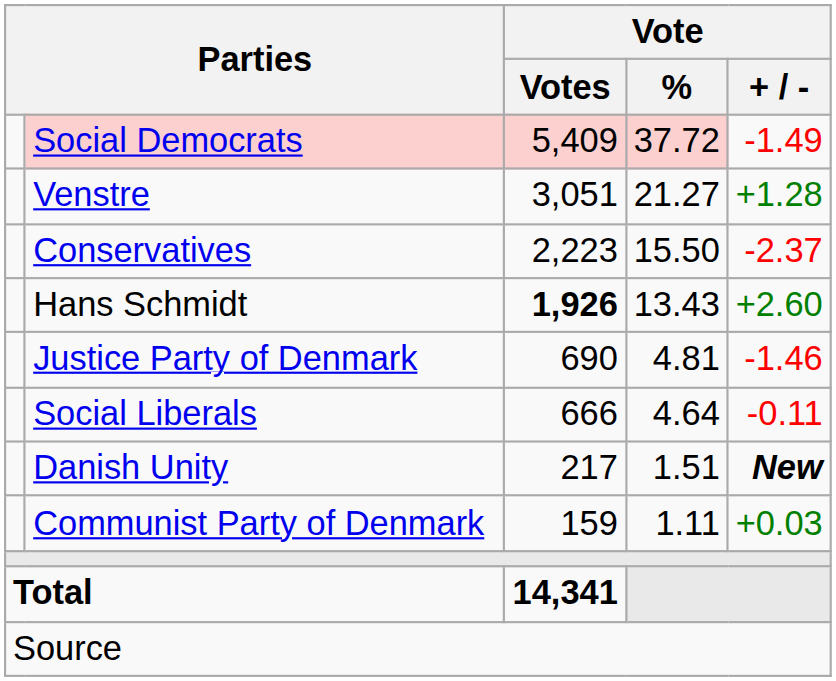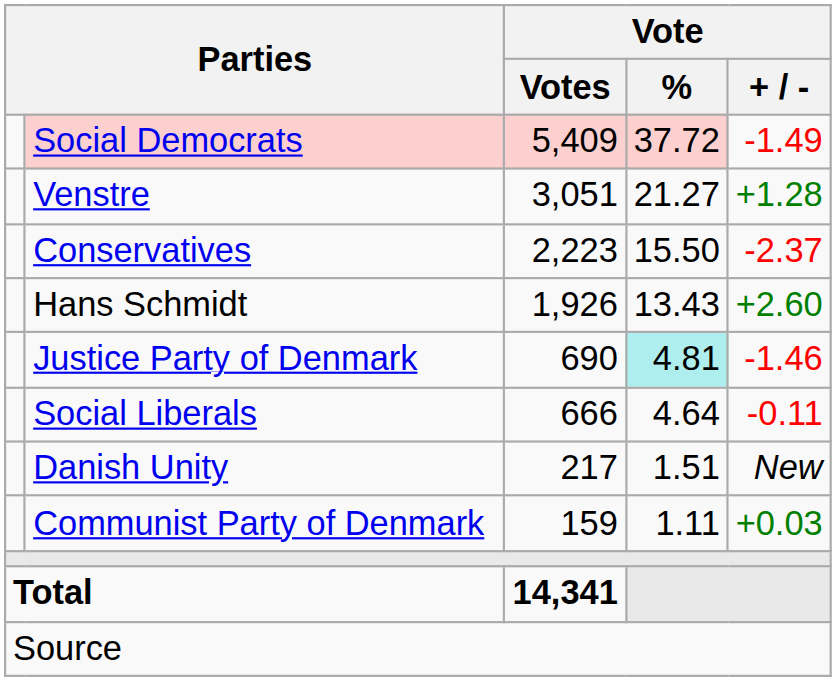(575, 304) bold -> (575, 304) normal
(686, 359) no background -> (686, 359) paleturquoise background
(787, 468) bold -> (788, 468) normal
